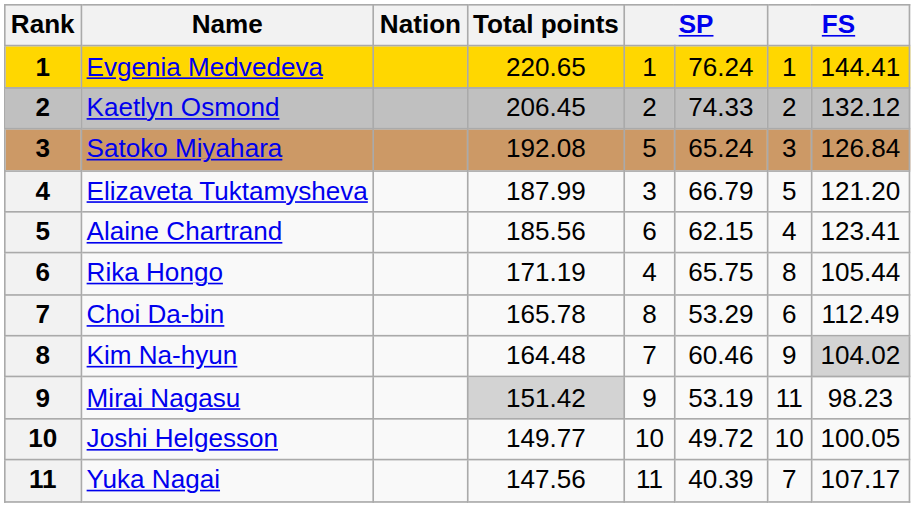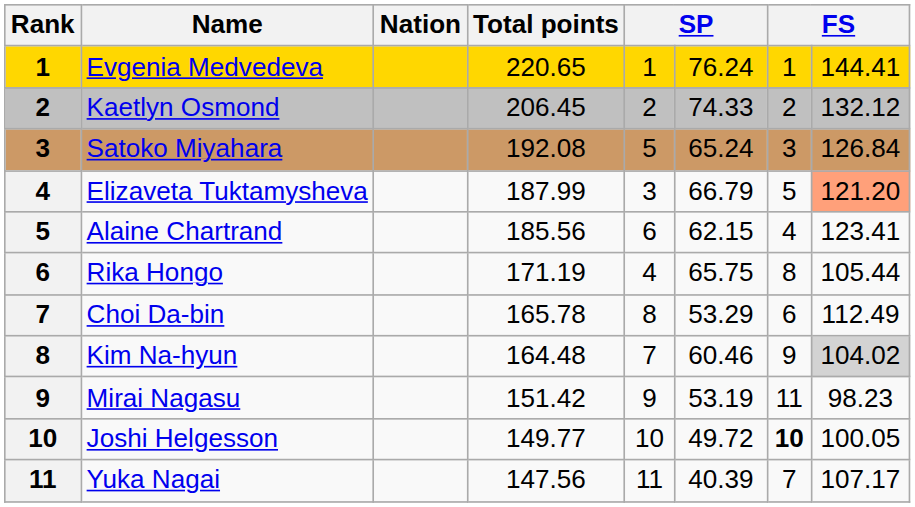(860, 190) no background -> (860, 190) lightsalmon background
(546, 397) lightgrey background -> (546, 397) no background
(789, 438) normal -> (789, 438) bold
